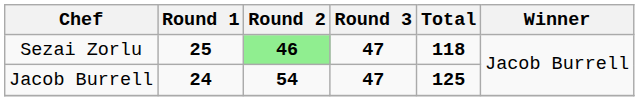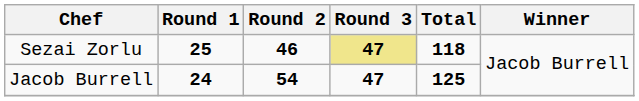(287, 50) lightgreen background -> (287, 50) no background
(373, 50) no background -> (373, 50) khaki background
